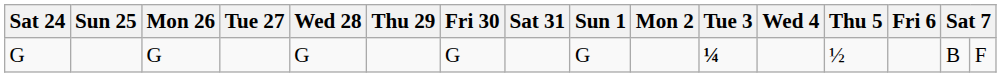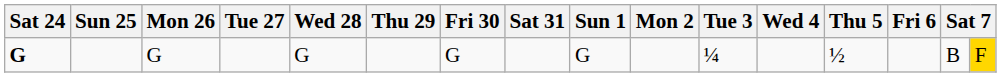(17, 54) normal -> (18, 54) bold
(711, 54) bold -> (711, 54) normal
(981, 54) no background -> (981, 54) gold background
